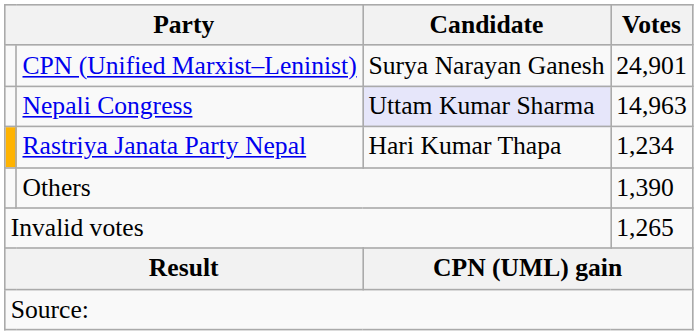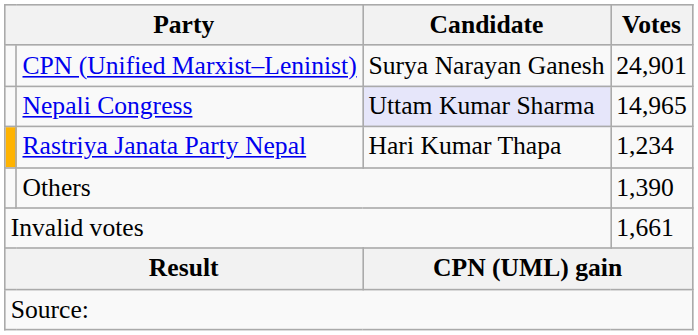(652, 106) 14,963 -> (652, 106) 14,965
(645, 227) 1,265 -> (645, 227) 1,661
